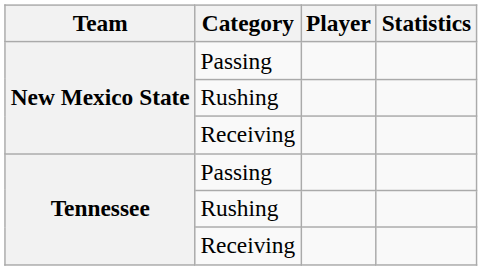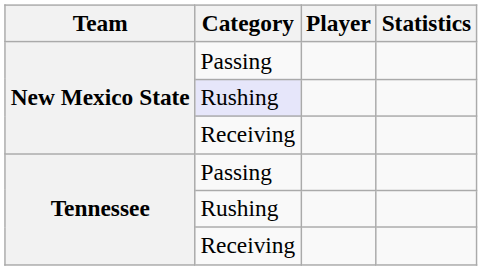(239, 97) no background -> (239, 97) lavender background
